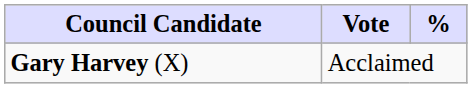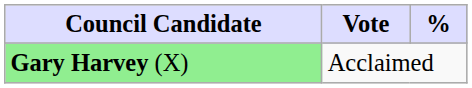(99, 62) no background -> (99, 62) lightgreen background
